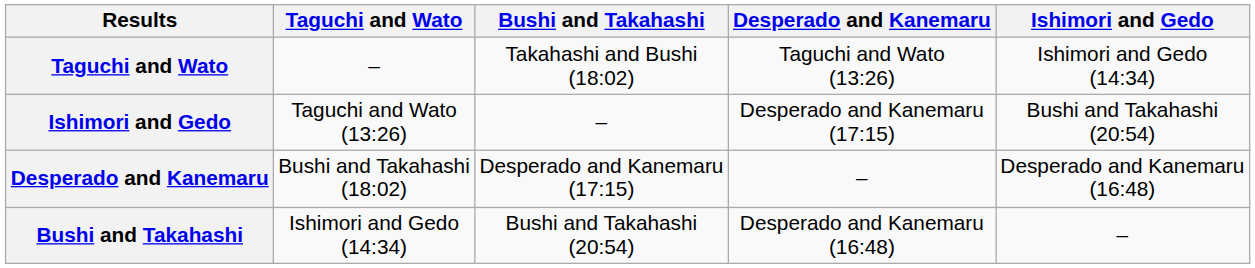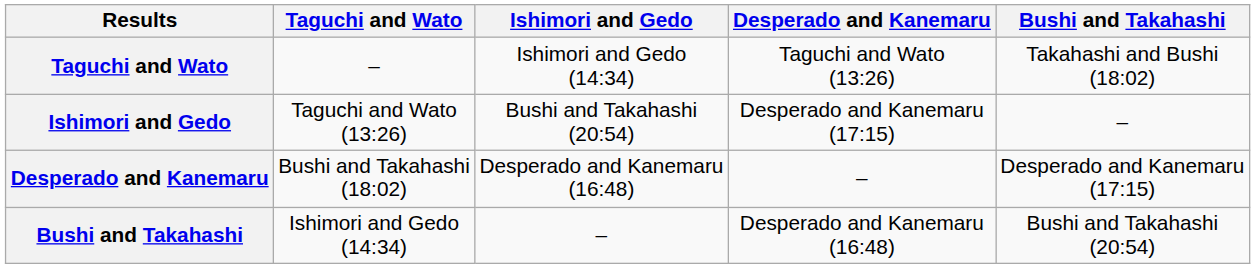columns swapped: (601, 20) <-> (1122, 20)
